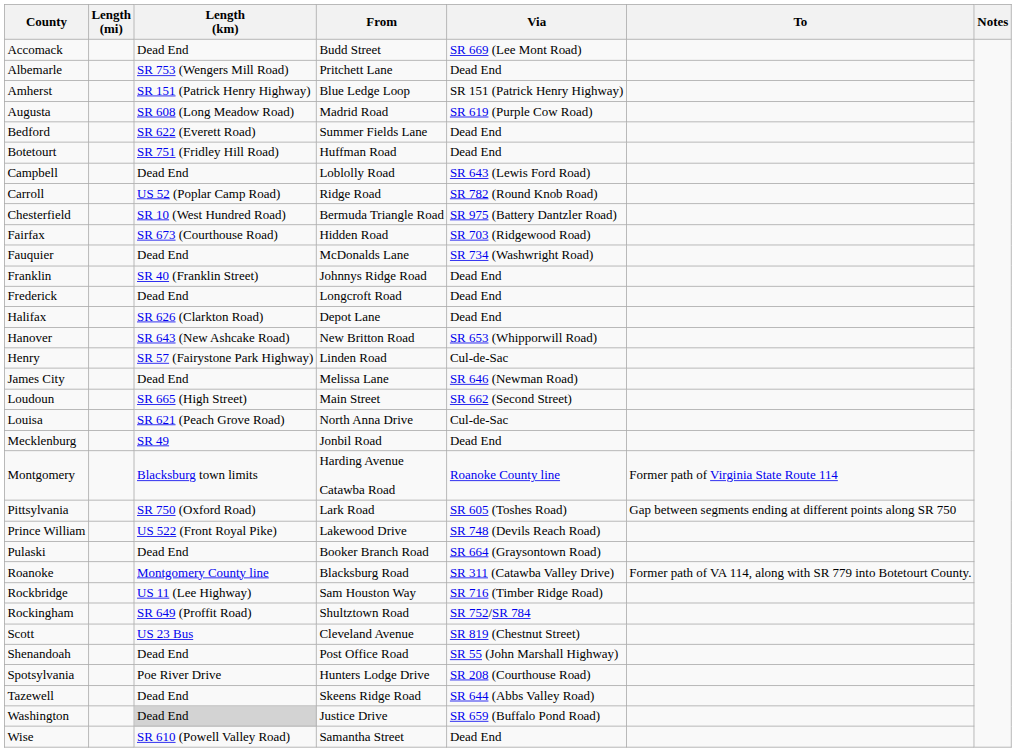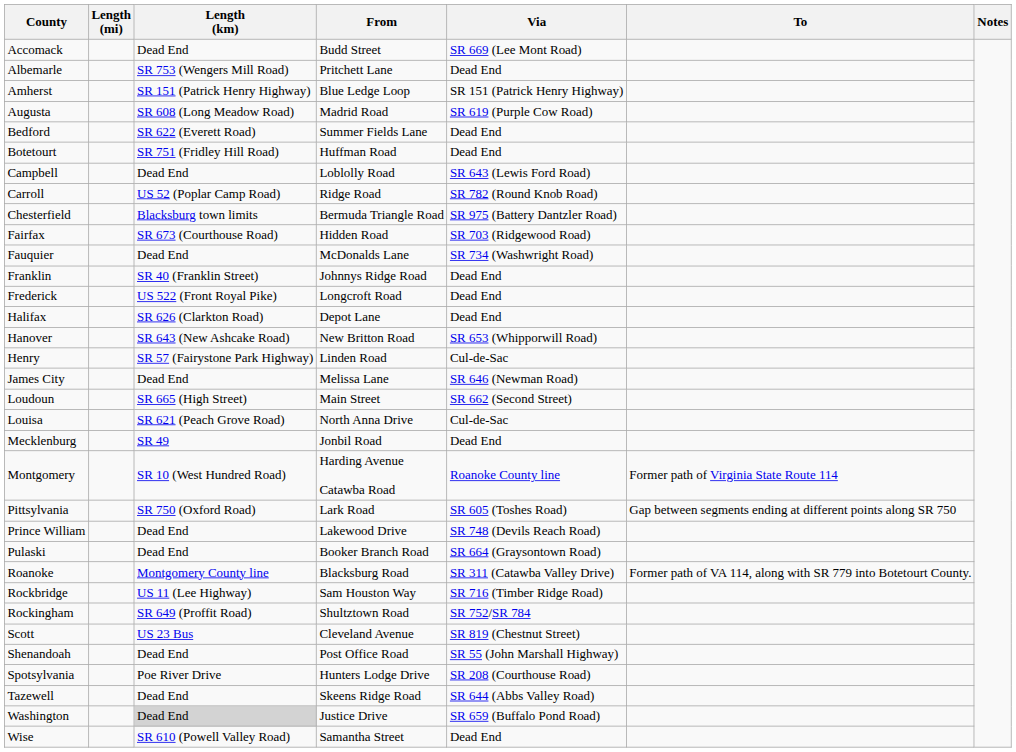(211, 214) SR 10 (West Hundred Road) -> (197, 214) Blacksburg town limits
(163, 296) Dead End -> (207, 296) US 522 (Front Royal Pike)
(197, 475) Blacksburg town limits -> (211, 475) SR 10 (West Hundred Road)
(207, 531) US 522 (Front Royal Pike) -> (163, 531) Dead End
